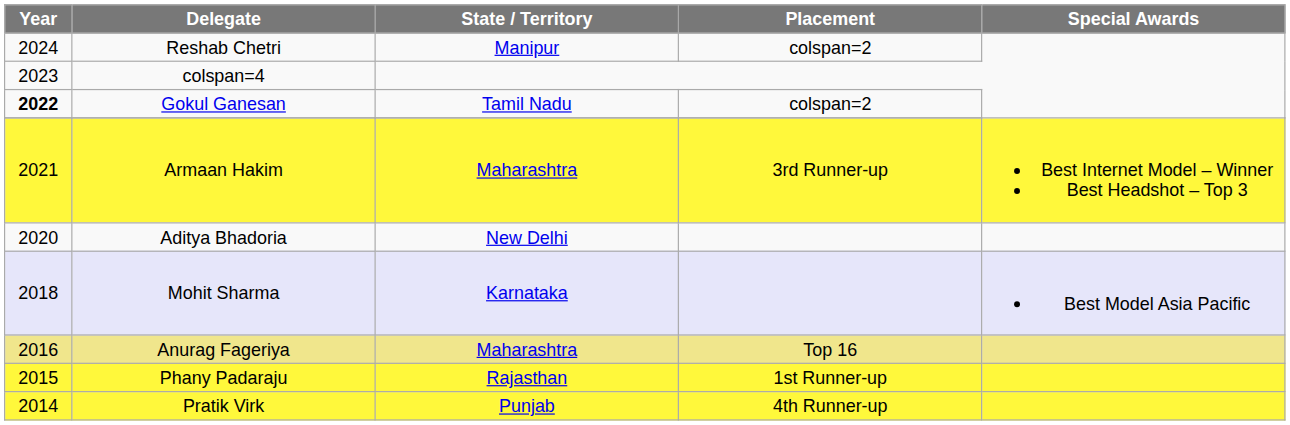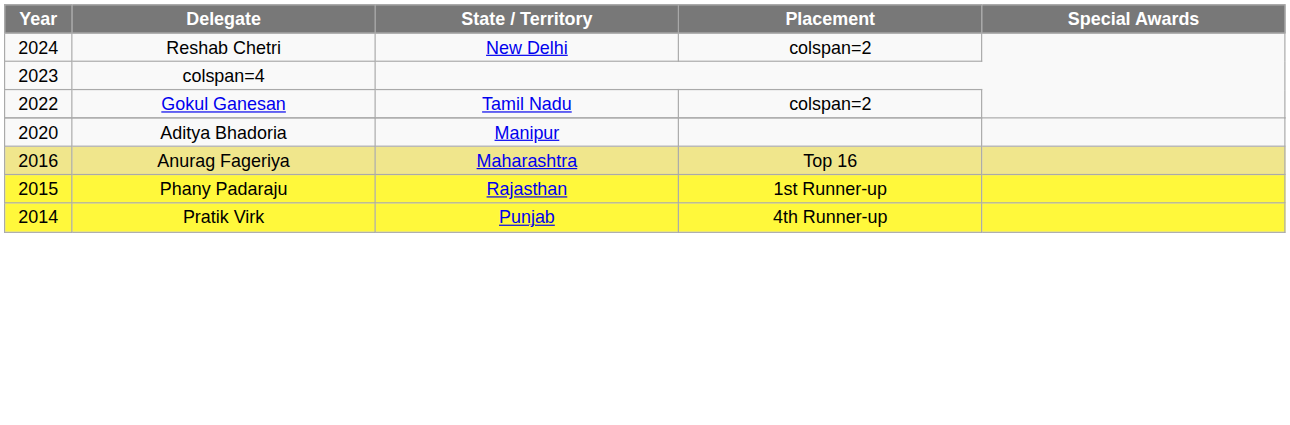(527, 47) Manipur -> (527, 47) New Delhi
(38, 104) bold -> (38, 104) normal
- row: (224, 171)
(527, 237) New Delhi -> (527, 133) Manipur
- row: (224, 293)
